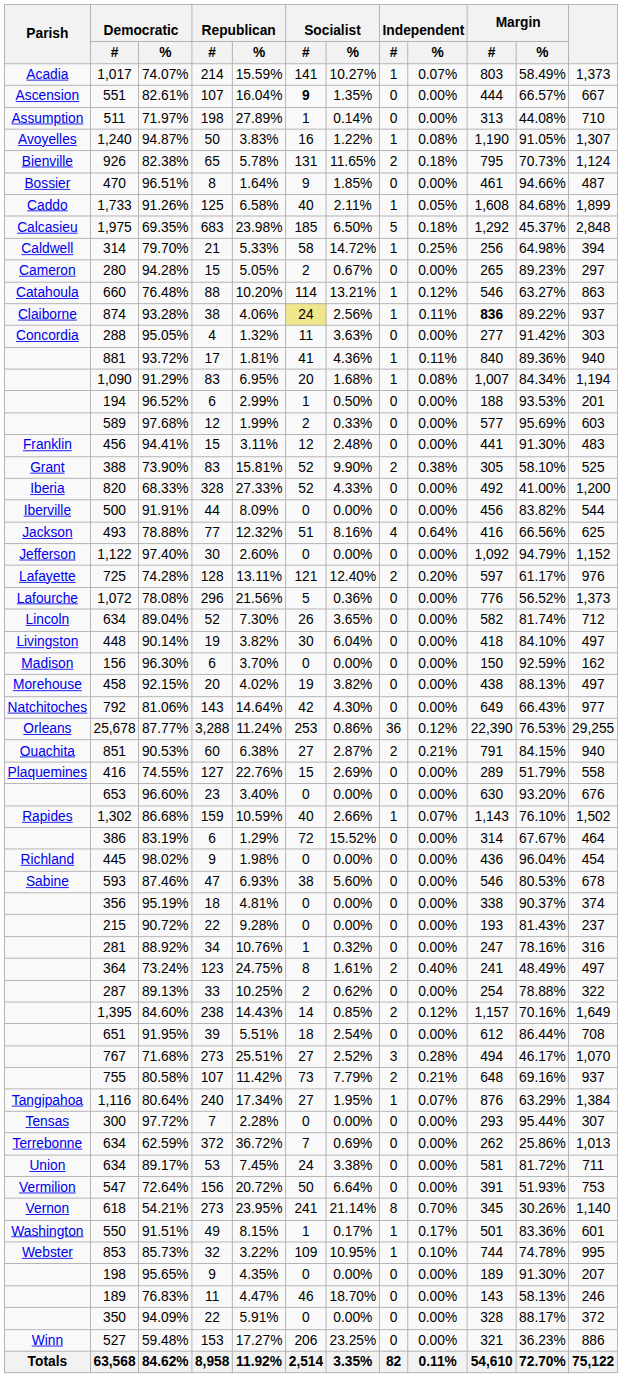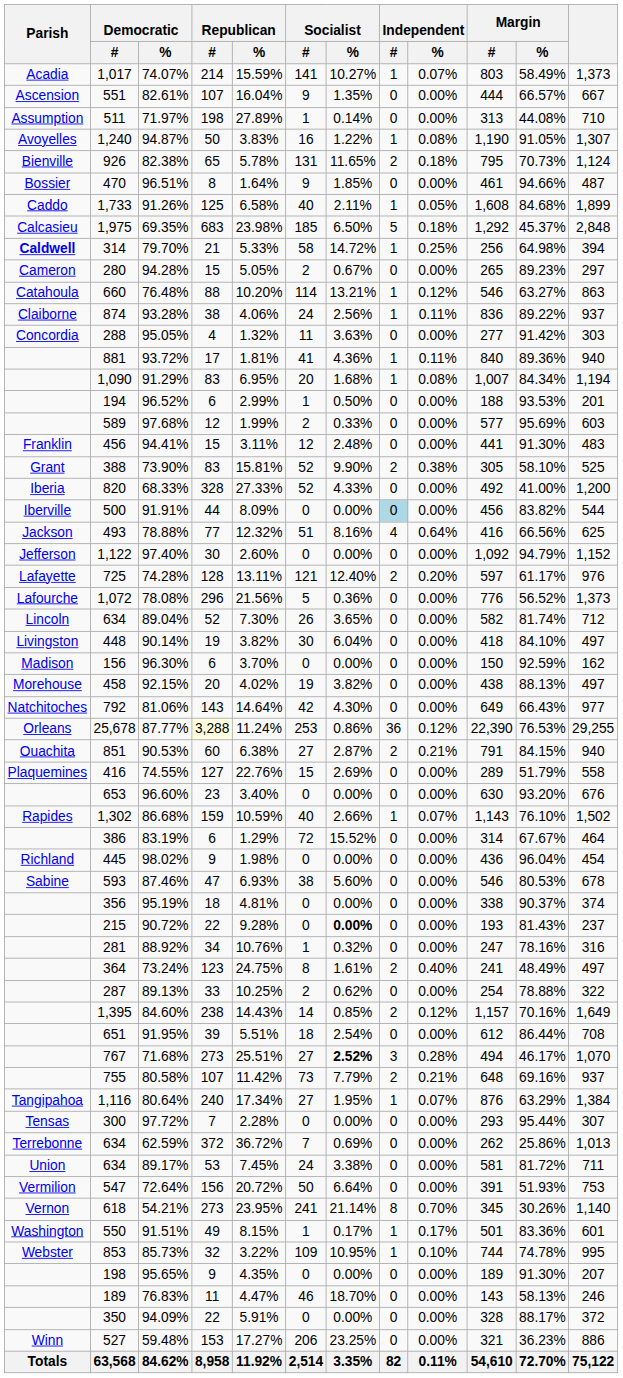(306, 96) bold -> (306, 96) normal
(47, 249) normal -> (47, 249) bold
(306, 314) khaki background -> (306, 314) no background
(492, 314) bold -> (492, 314) normal
(394, 510) no background -> (394, 510) lightblue background
(212, 729) no background -> (212, 729) lightyellow background
(353, 925) normal -> (353, 925) bold
(353, 1056) normal -> (353, 1056) bold
